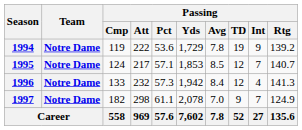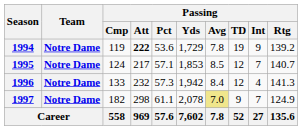(141, 47) normal -> (141, 47) bold
(217, 99) no background -> (217, 99) khaki background
